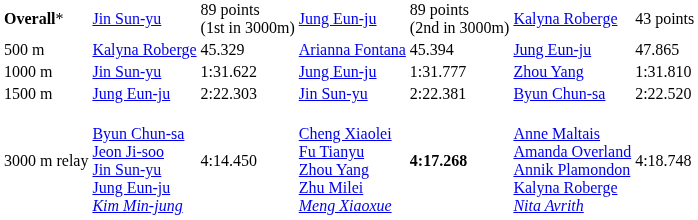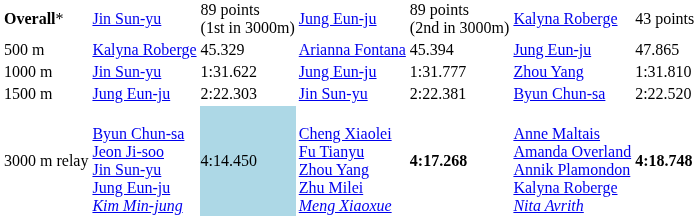(229, 160) no background -> (229, 160) lightblue background
(663, 160) normal -> (664, 160) bold
